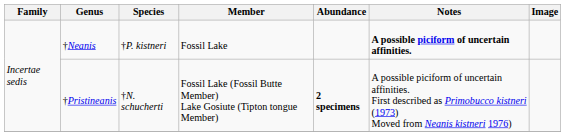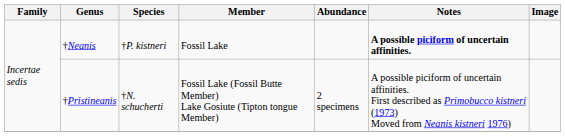(338, 101) bold -> (338, 101) normal
